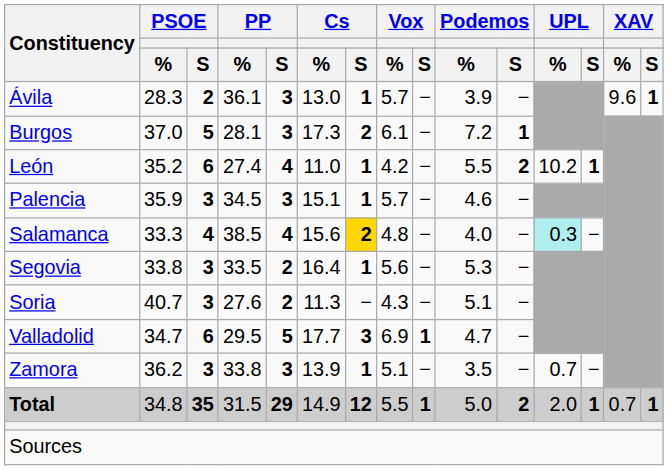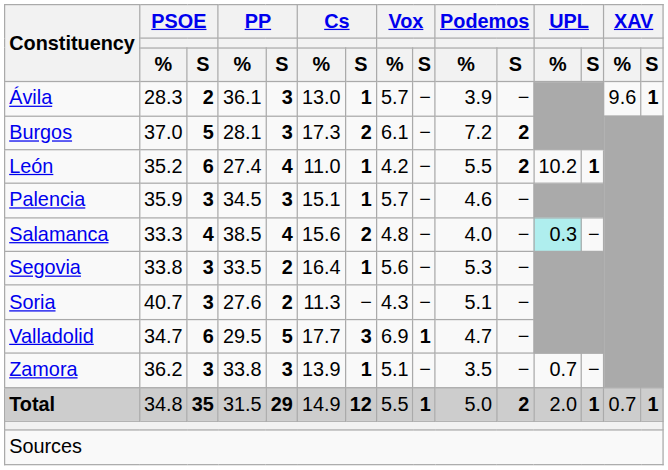(524, 132) 1 -> (524, 132) 2
(366, 234) gold background -> (366, 234) no background
